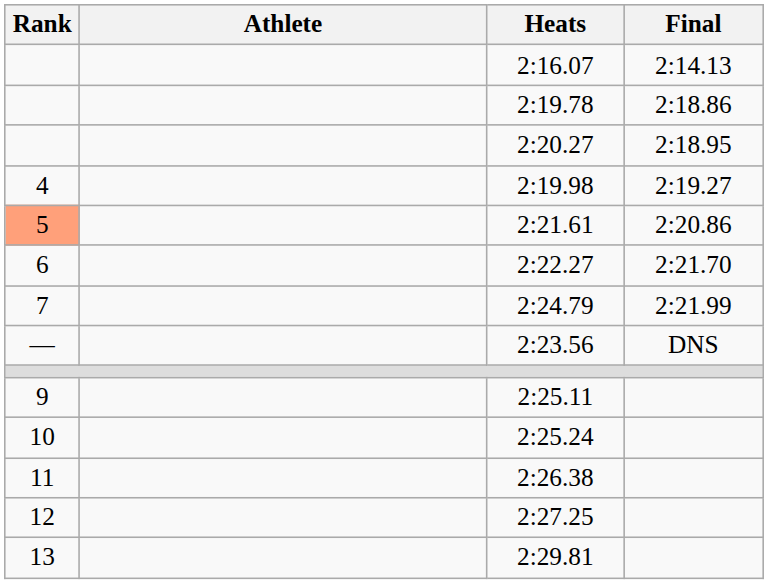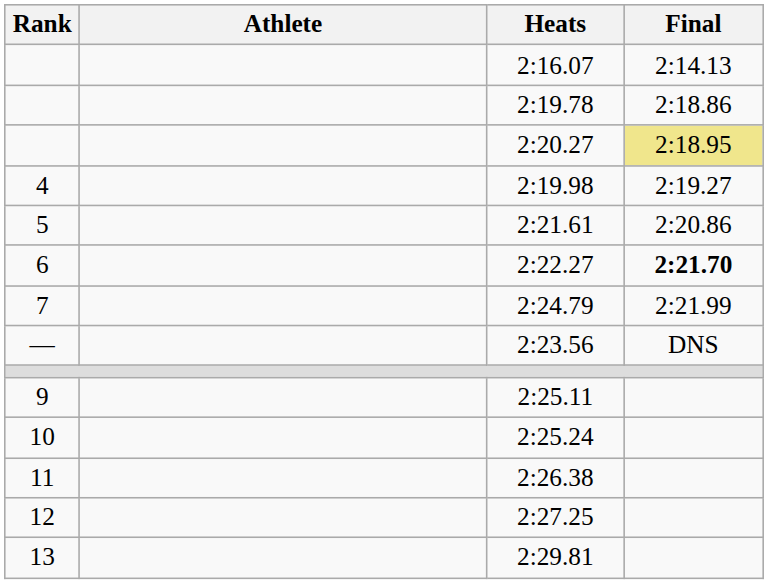(693, 144) no background -> (693, 144) khaki background
(42, 225) lightsalmon background -> (42, 225) no background
(693, 265) normal -> (693, 265) bold
